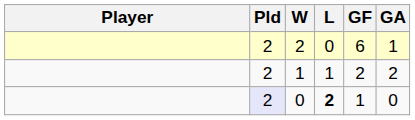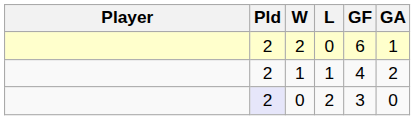(360, 73) 2 -> (360, 73) 4
(329, 100) bold -> (329, 100) normal
(360, 100) 1 -> (360, 100) 3
